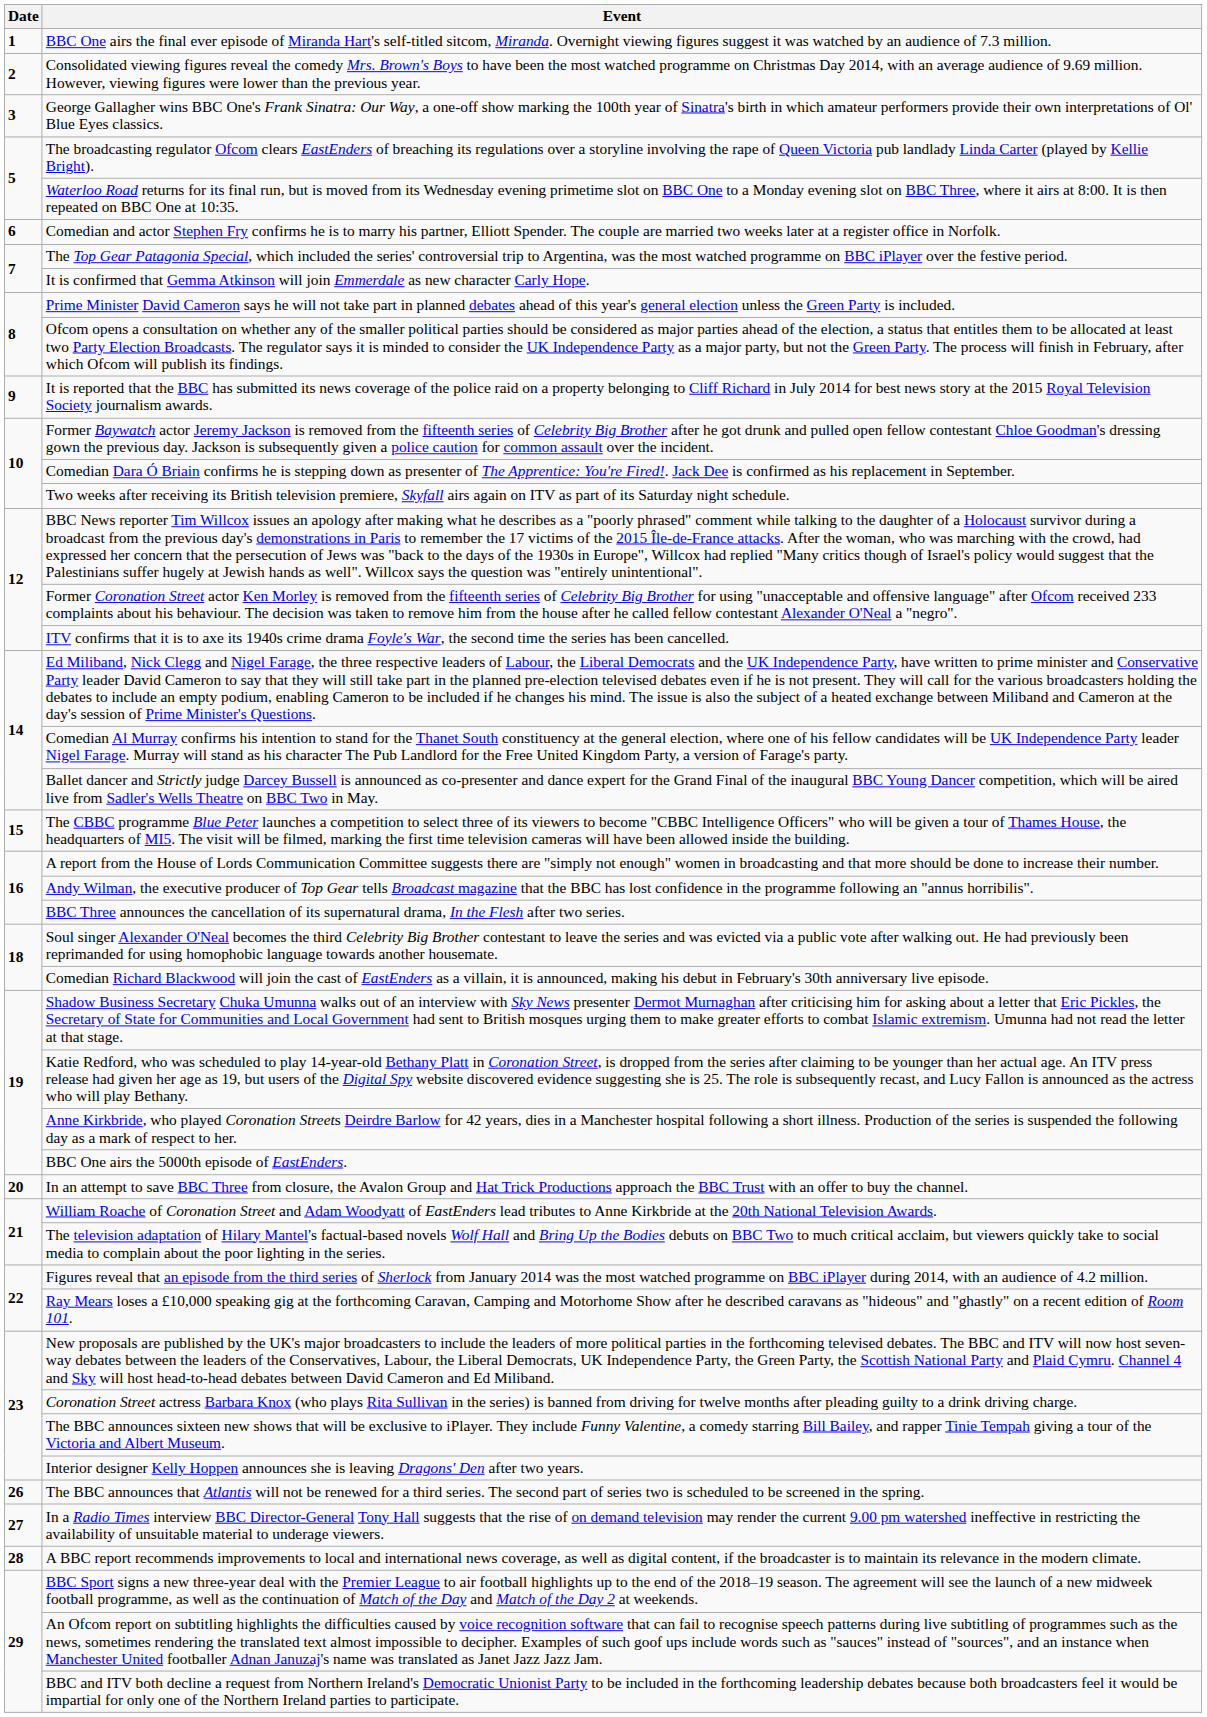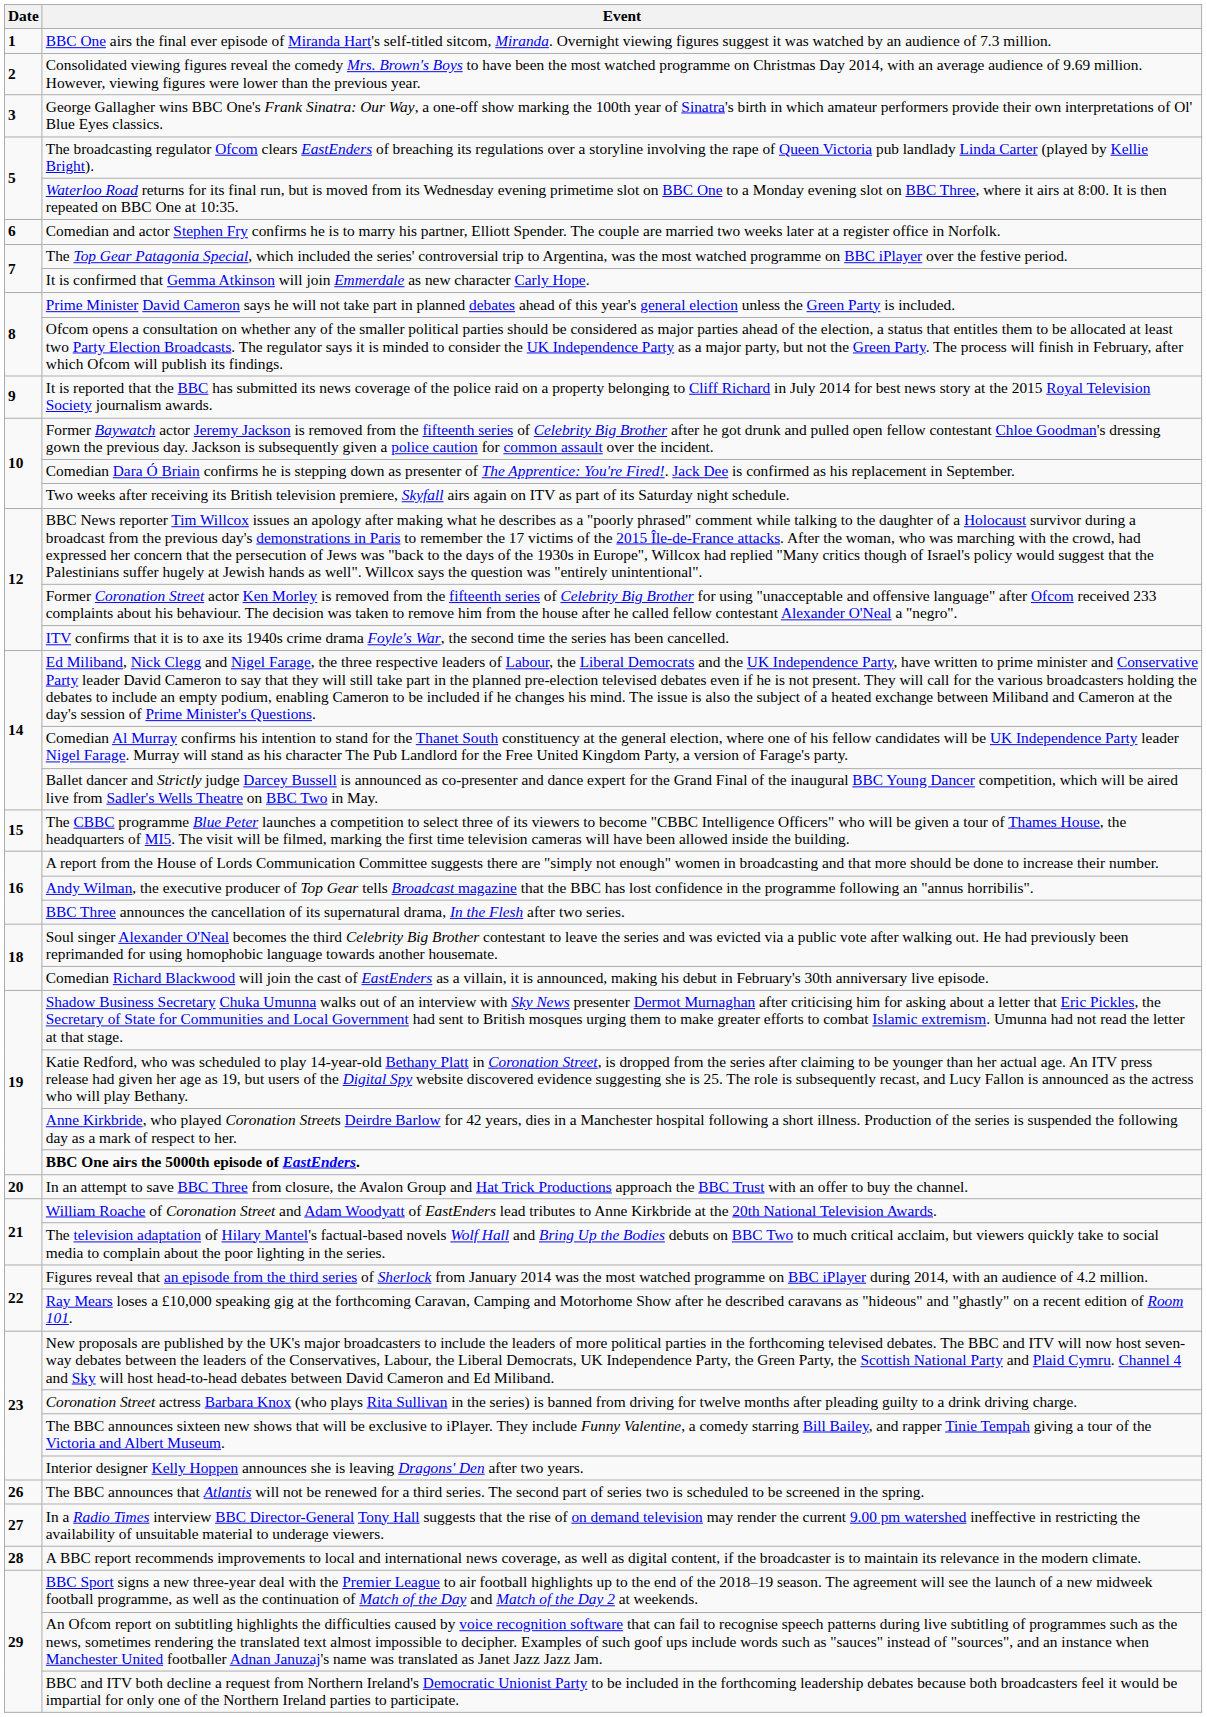(196, 1162) normal -> (203, 1162) bold
